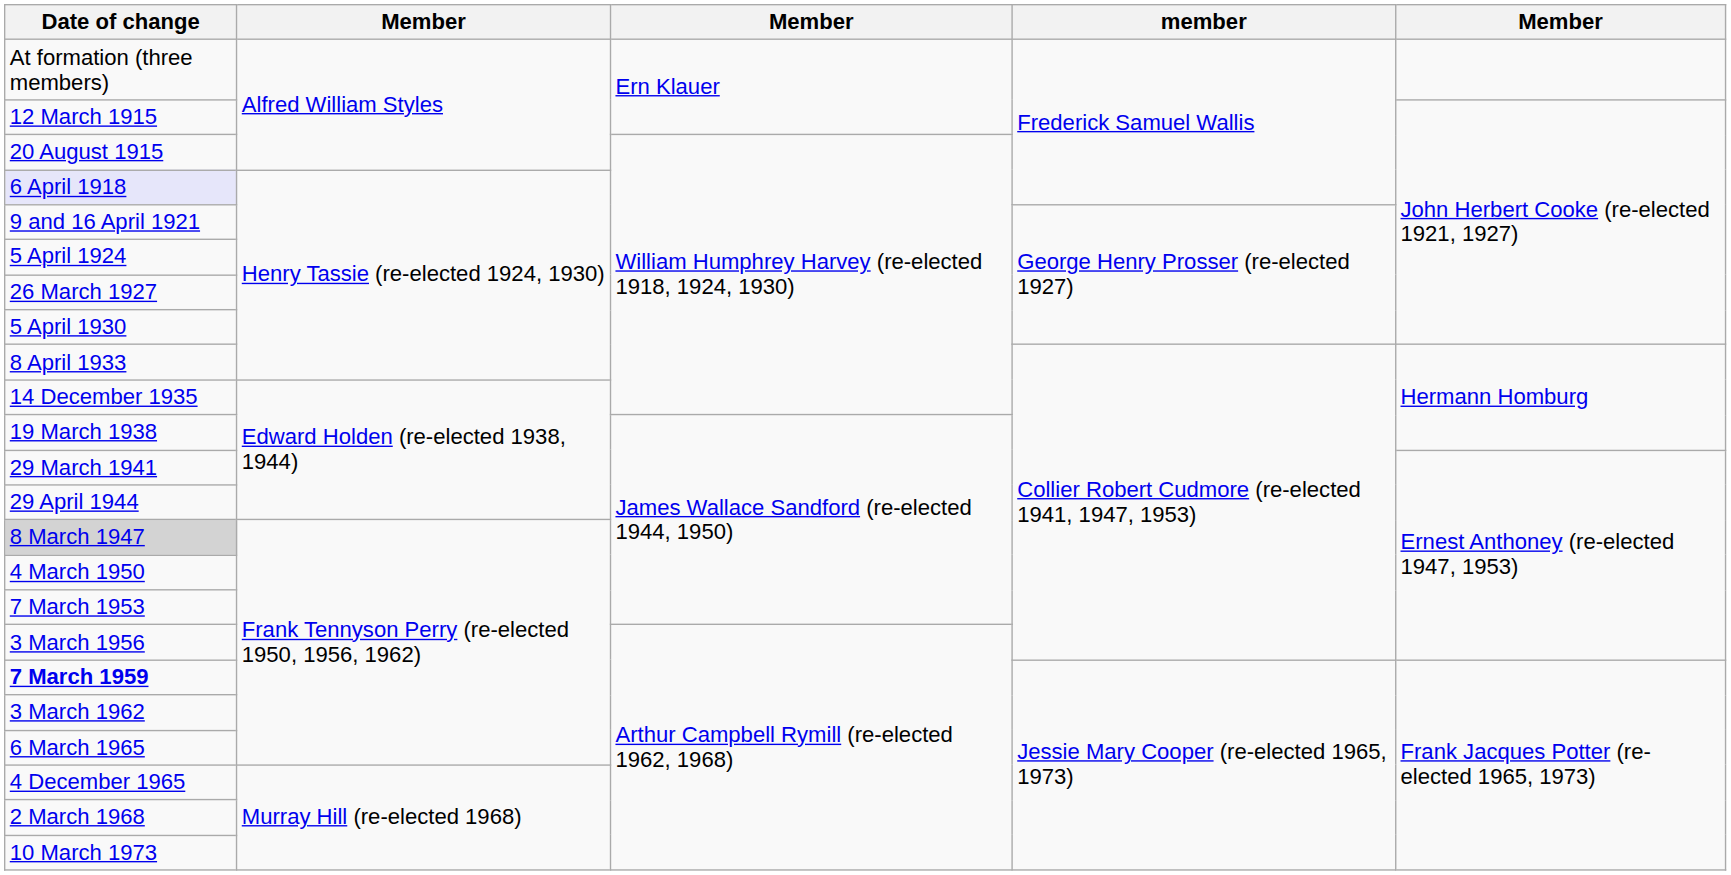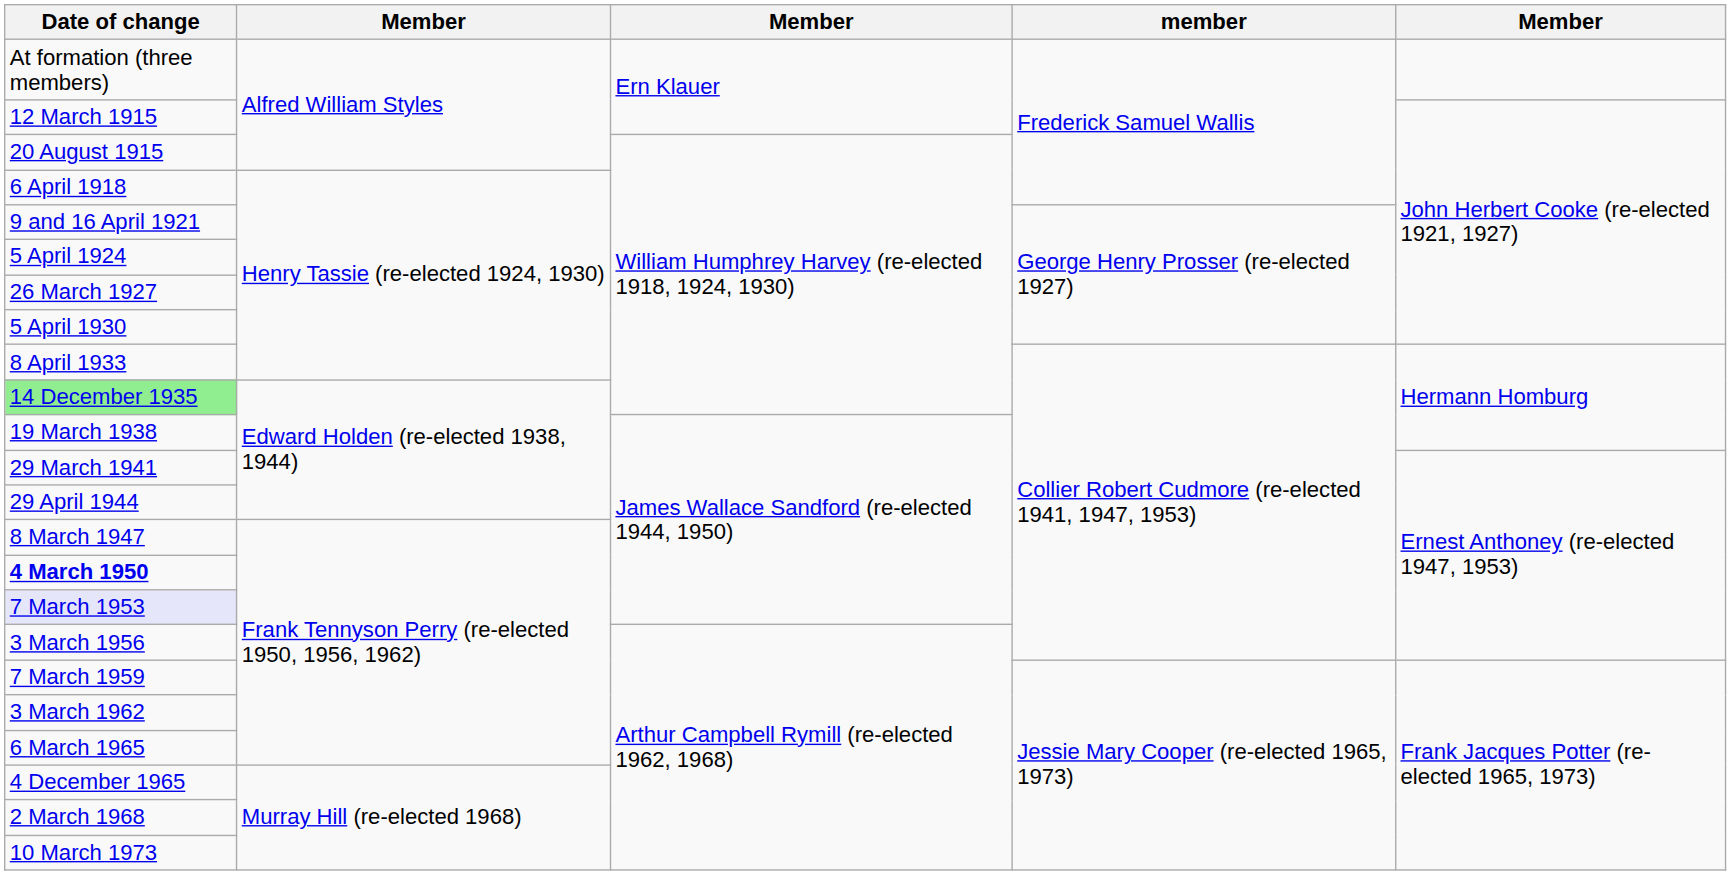(68, 186) lavender background -> (68, 186) no background
(104, 397) no background -> (104, 397) lightgreen background
(77, 537) lightgrey background -> (77, 537) no background
(77, 572) normal -> (79, 572) bold
(77, 607) no background -> (77, 607) lavender background
(79, 677) bold -> (77, 677) normal
